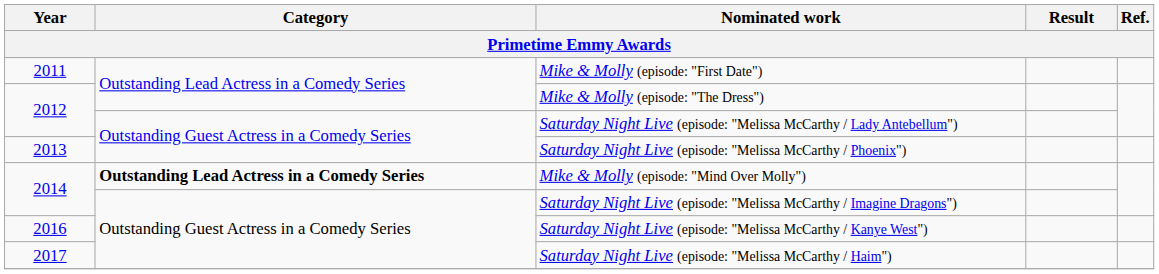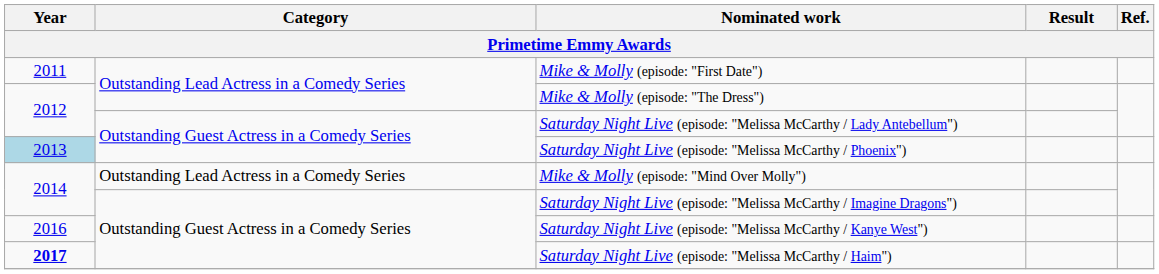(50, 149) no background -> (50, 149) lightblue background
(262, 176) bold -> (252, 176) normal
(50, 255) normal -> (50, 255) bold
